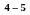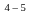(15, 7) bold -> (15, 7) normal
